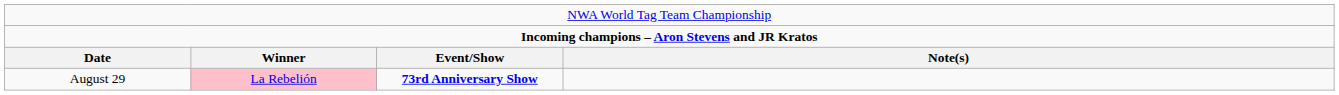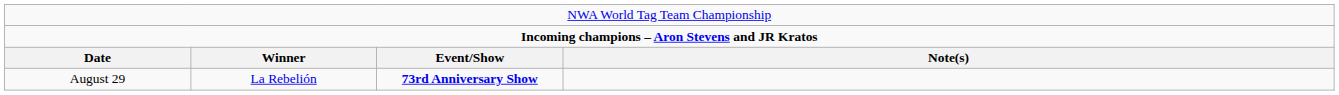(284, 79) pink background -> (284, 79) no background
